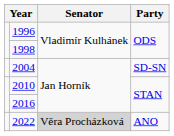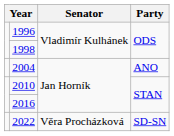(150, 67) SD-SN -> (146, 67) ANO
(82, 121) lightgrey background -> (82, 121) no background
(146, 121) ANO -> (150, 121) SD-SN
